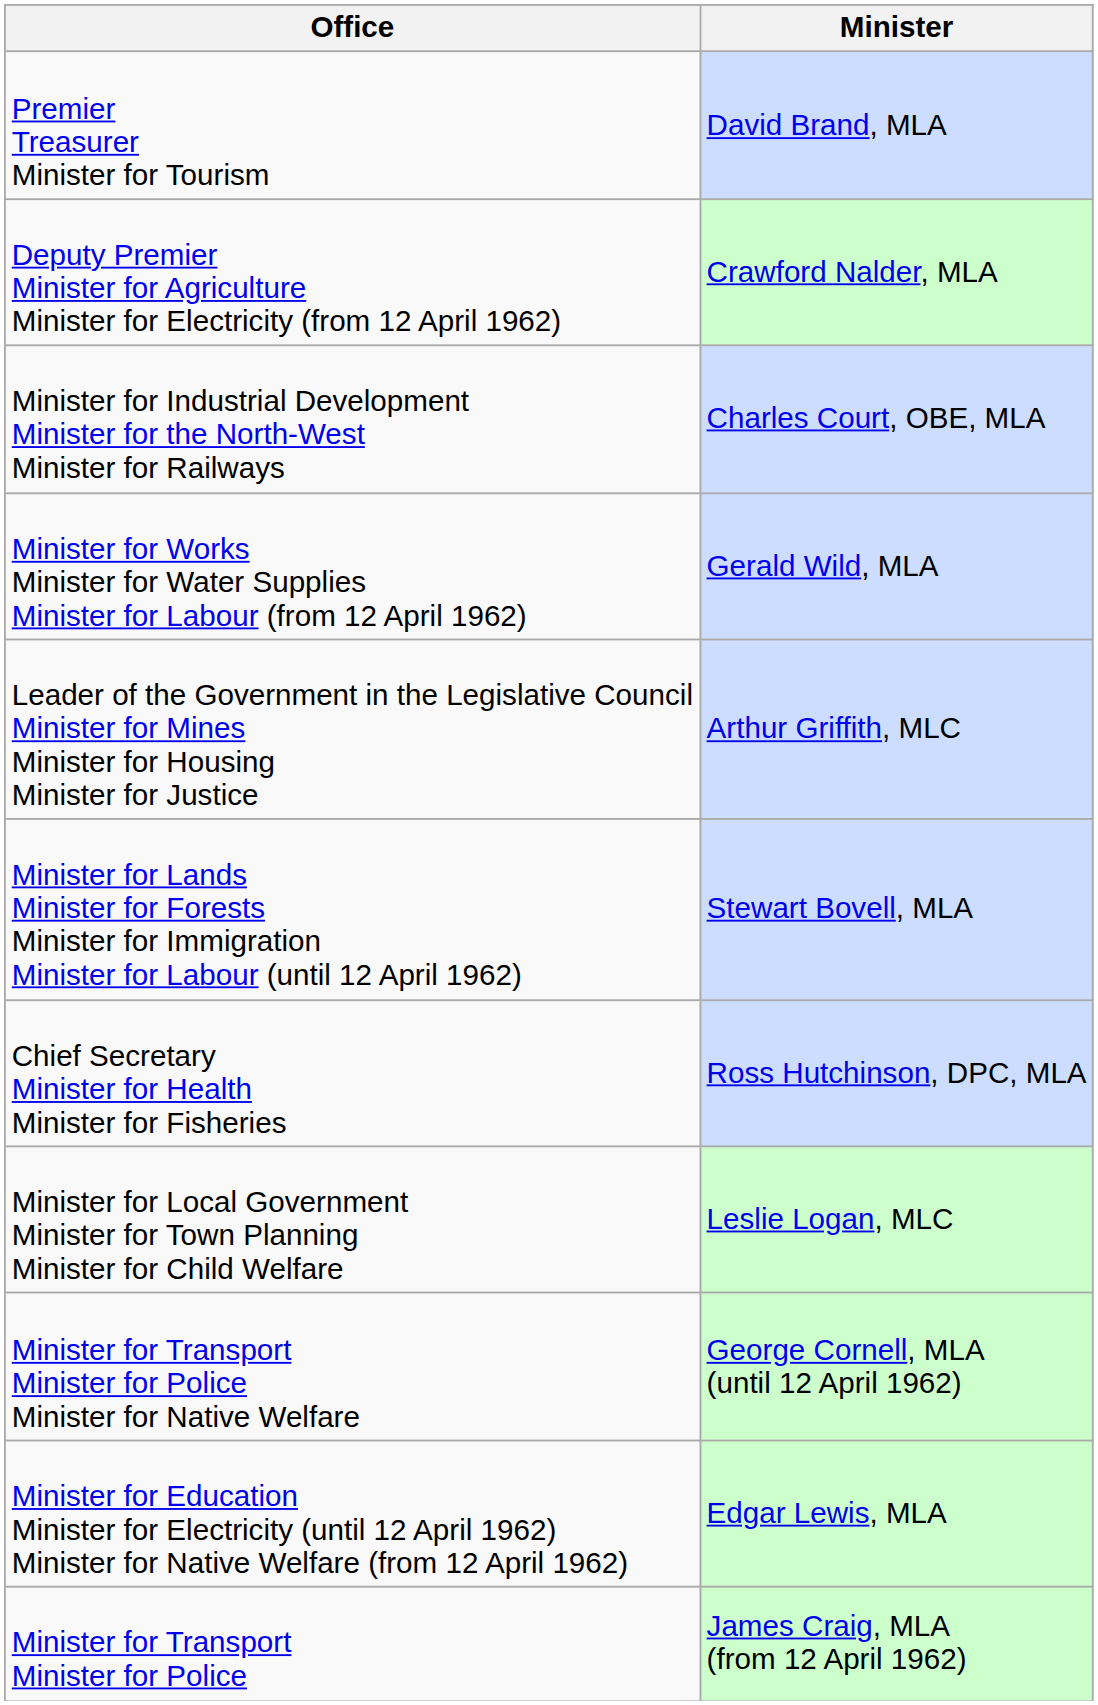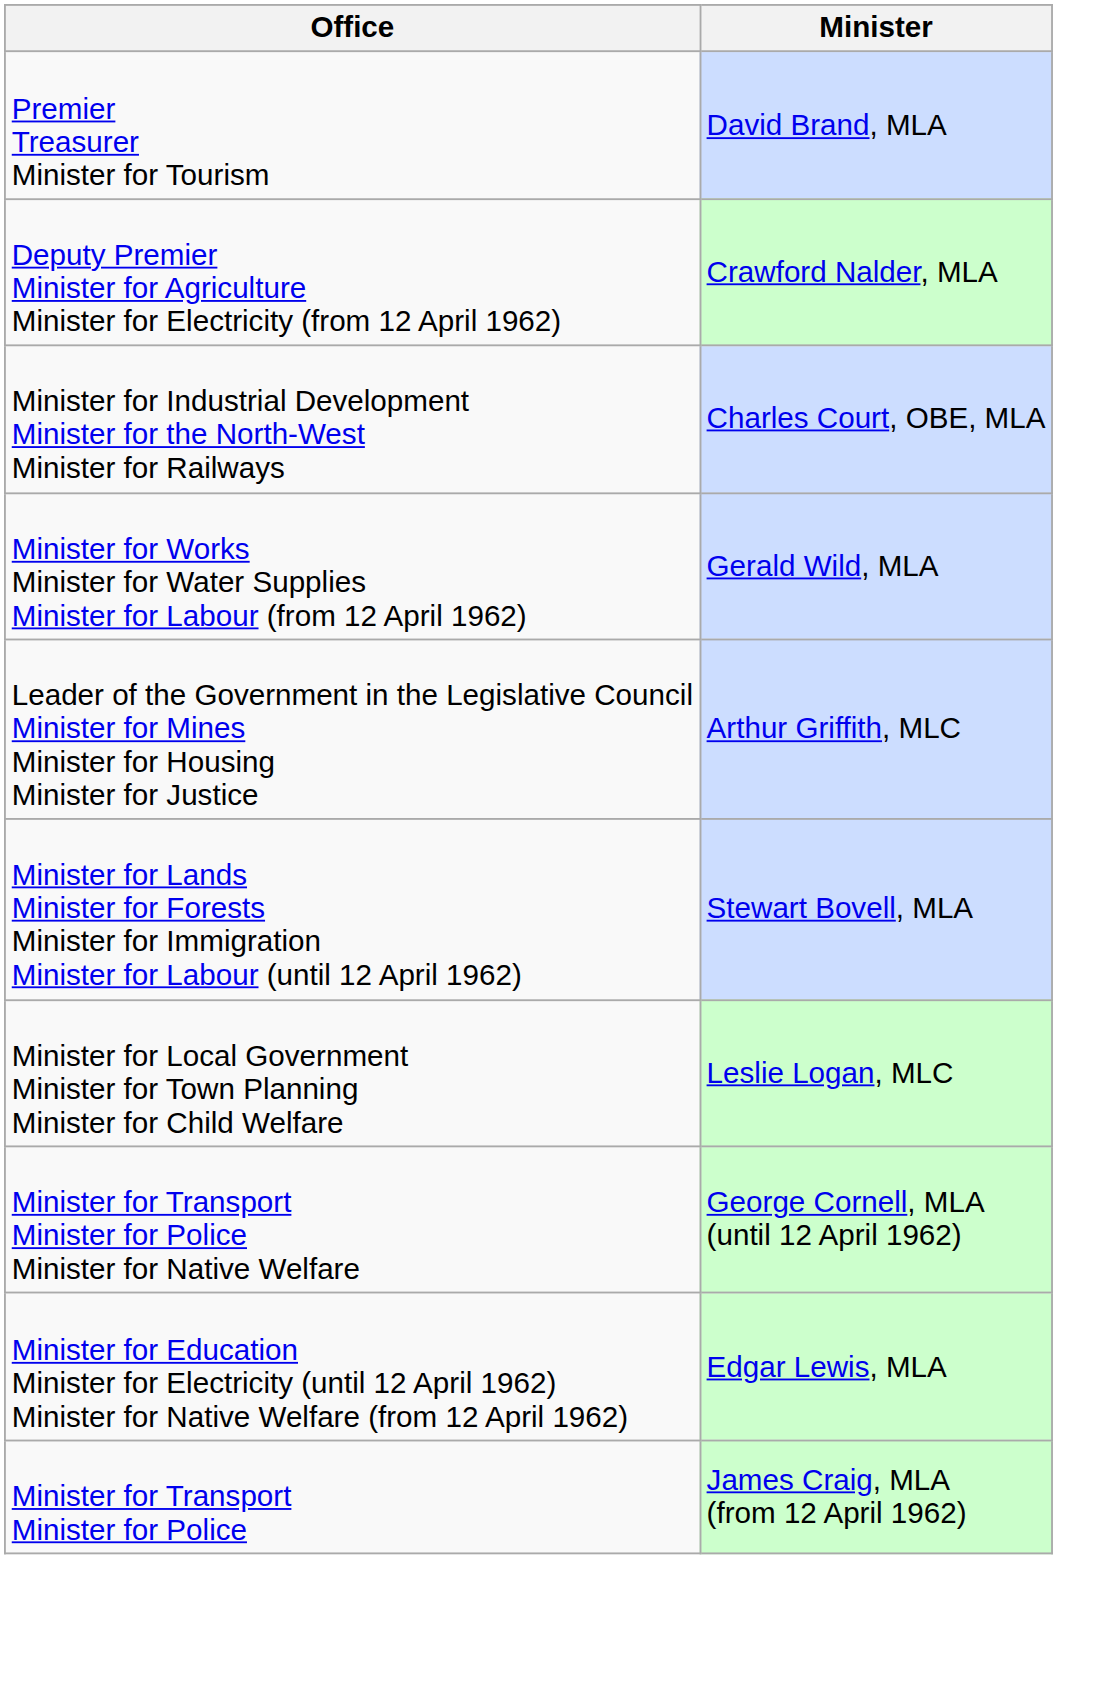- row: (149, 1089)
